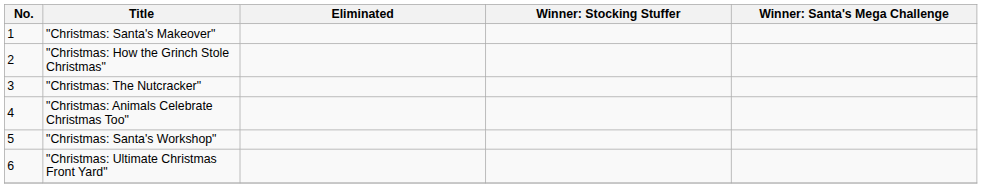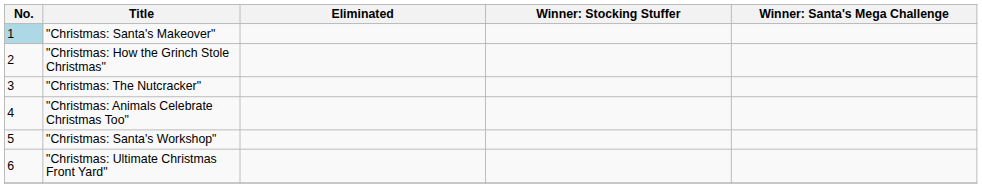(11, 33) no background -> (11, 33) lightblue background
